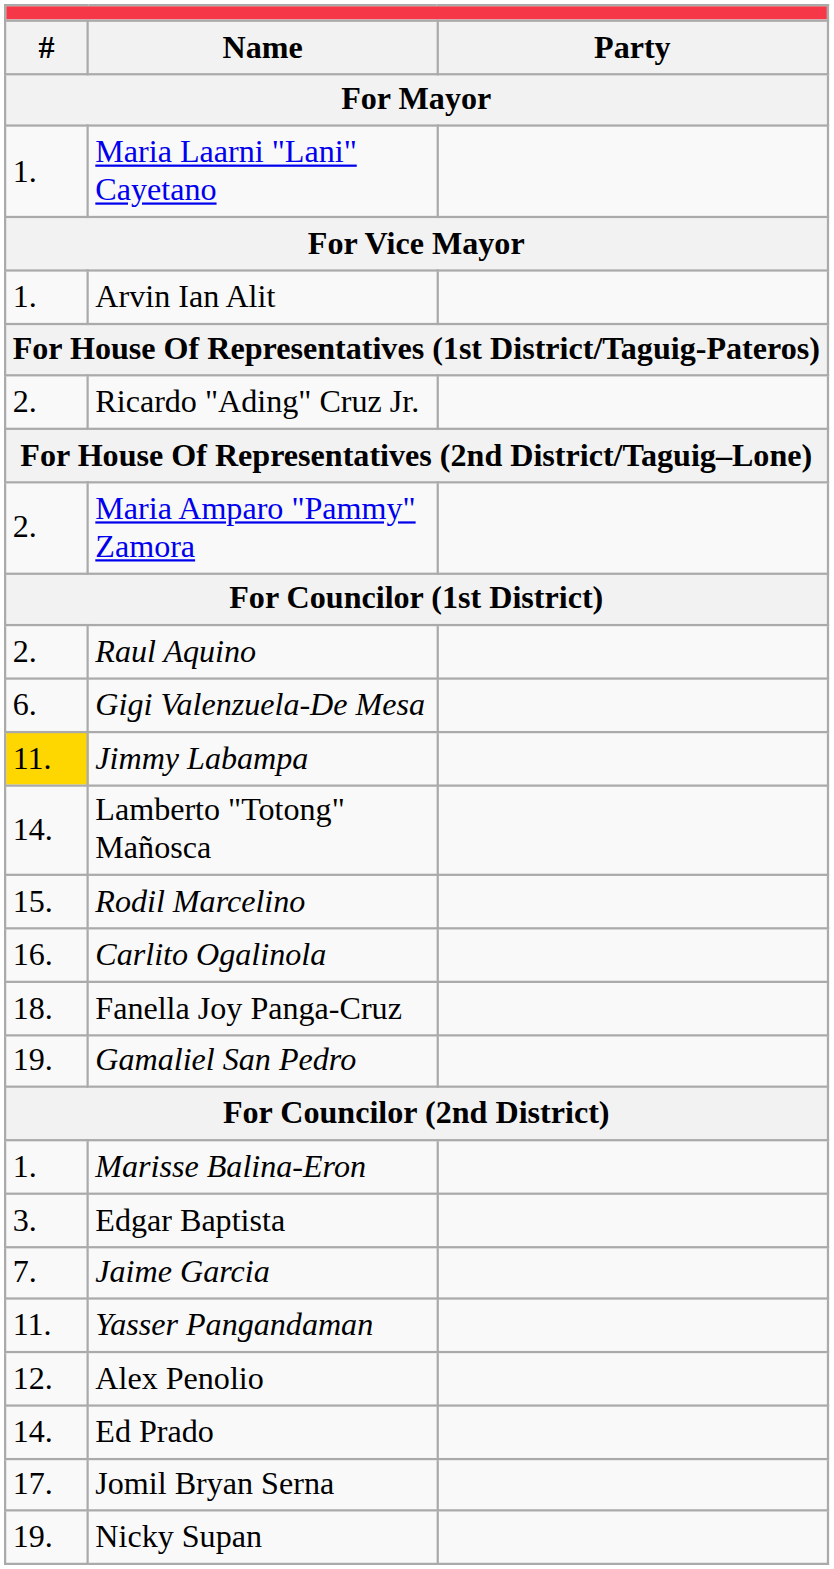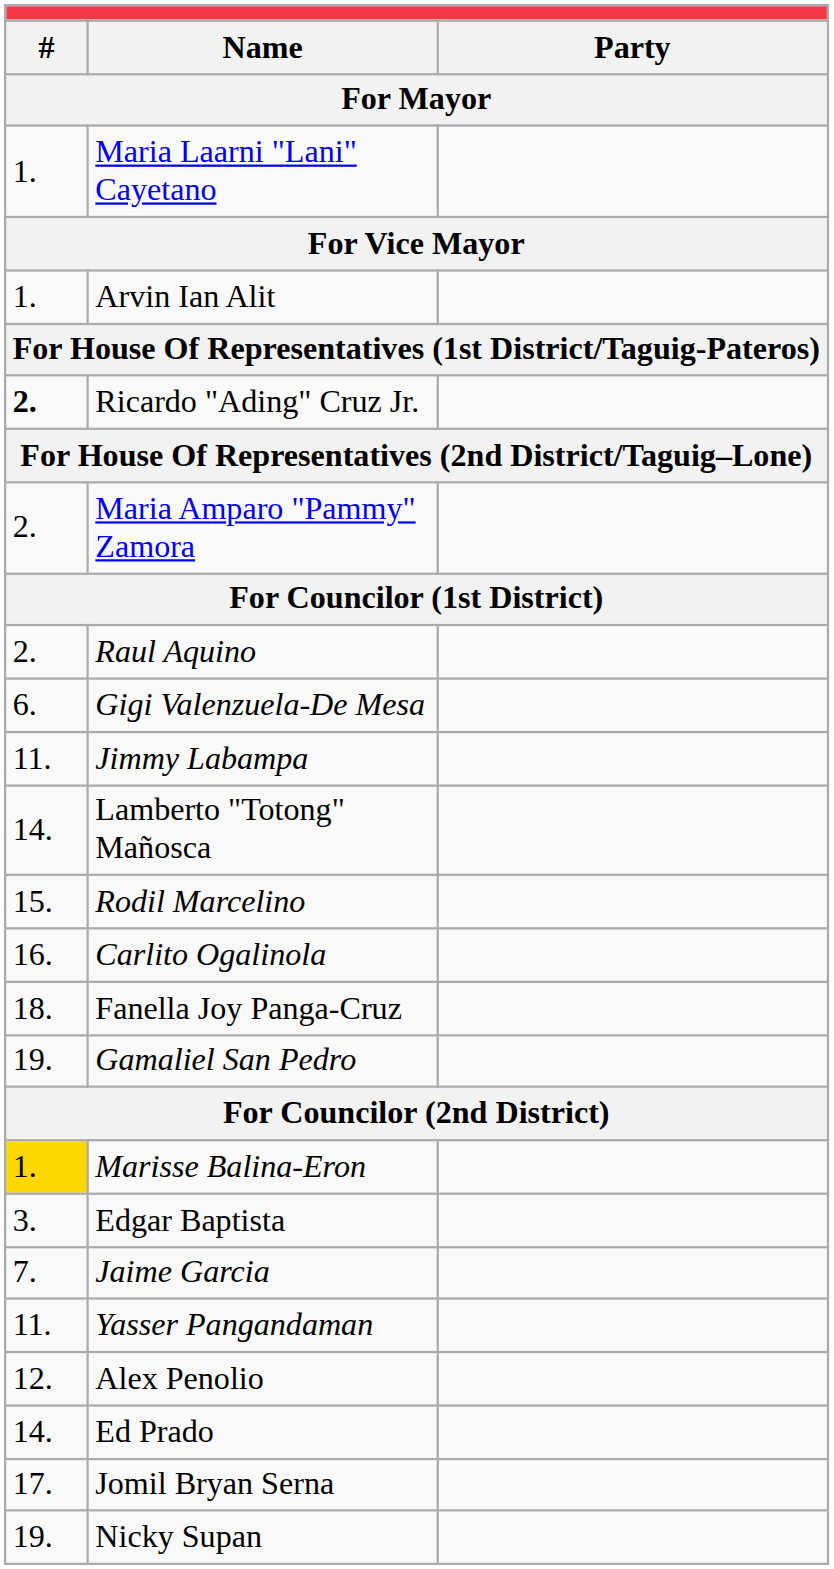(25, 402) normal -> (25, 402) bold
(32, 757) gold background -> (32, 757) no background
(25, 1166) no background -> (25, 1166) gold background
